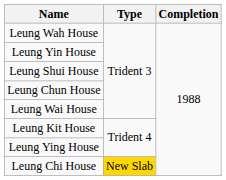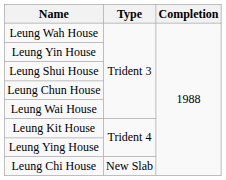(129, 166) gold background -> (129, 166) no background
